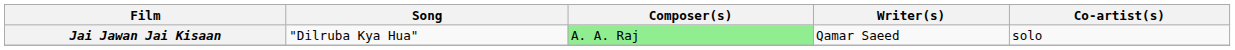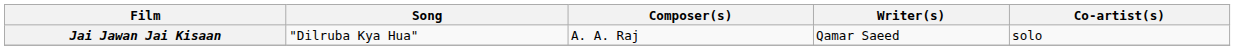(605, 35) lightgreen background -> (605, 35) no background
